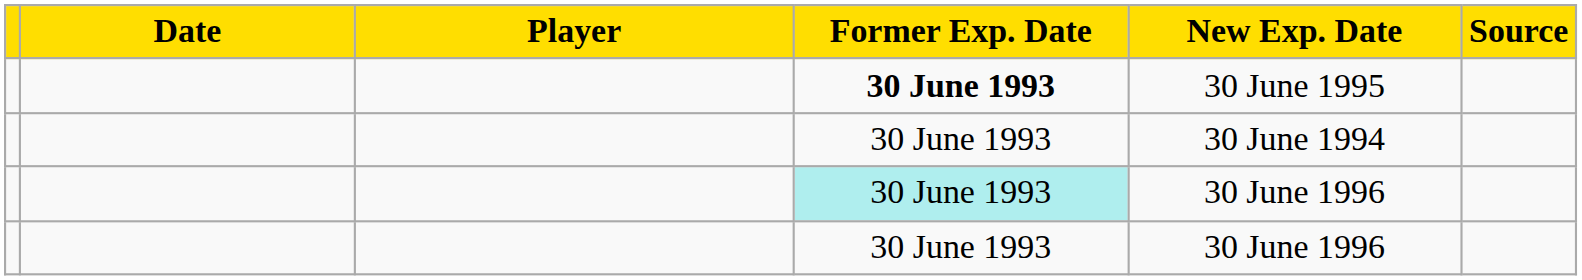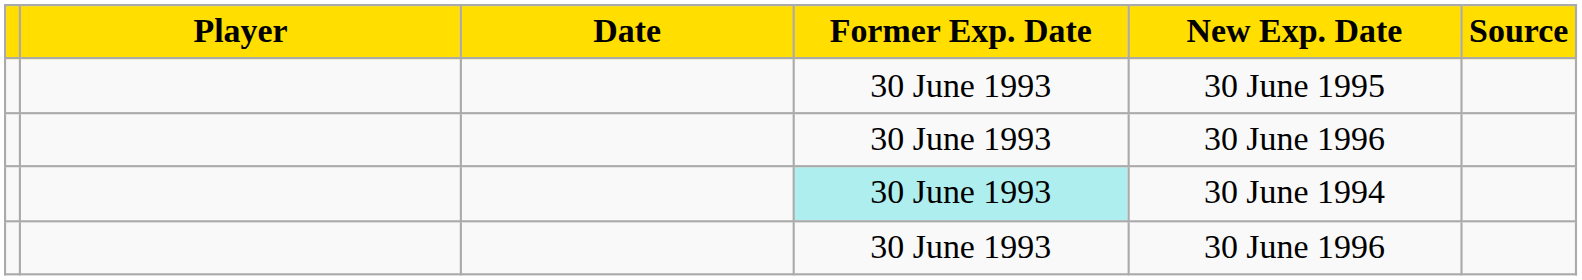columns swapped: (574, 31) <-> (187, 31)
(961, 85) bold -> (961, 85) normal
(1294, 138) 30 June 1994 -> (1294, 138) 30 June 1996
(1294, 192) 30 June 1996 -> (1294, 192) 30 June 1994
